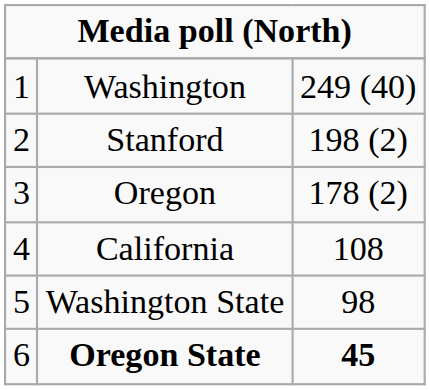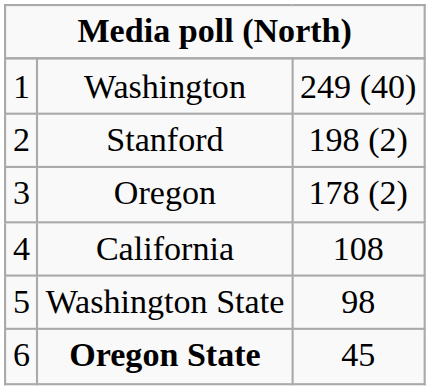(358, 355) bold -> (358, 355) normal
